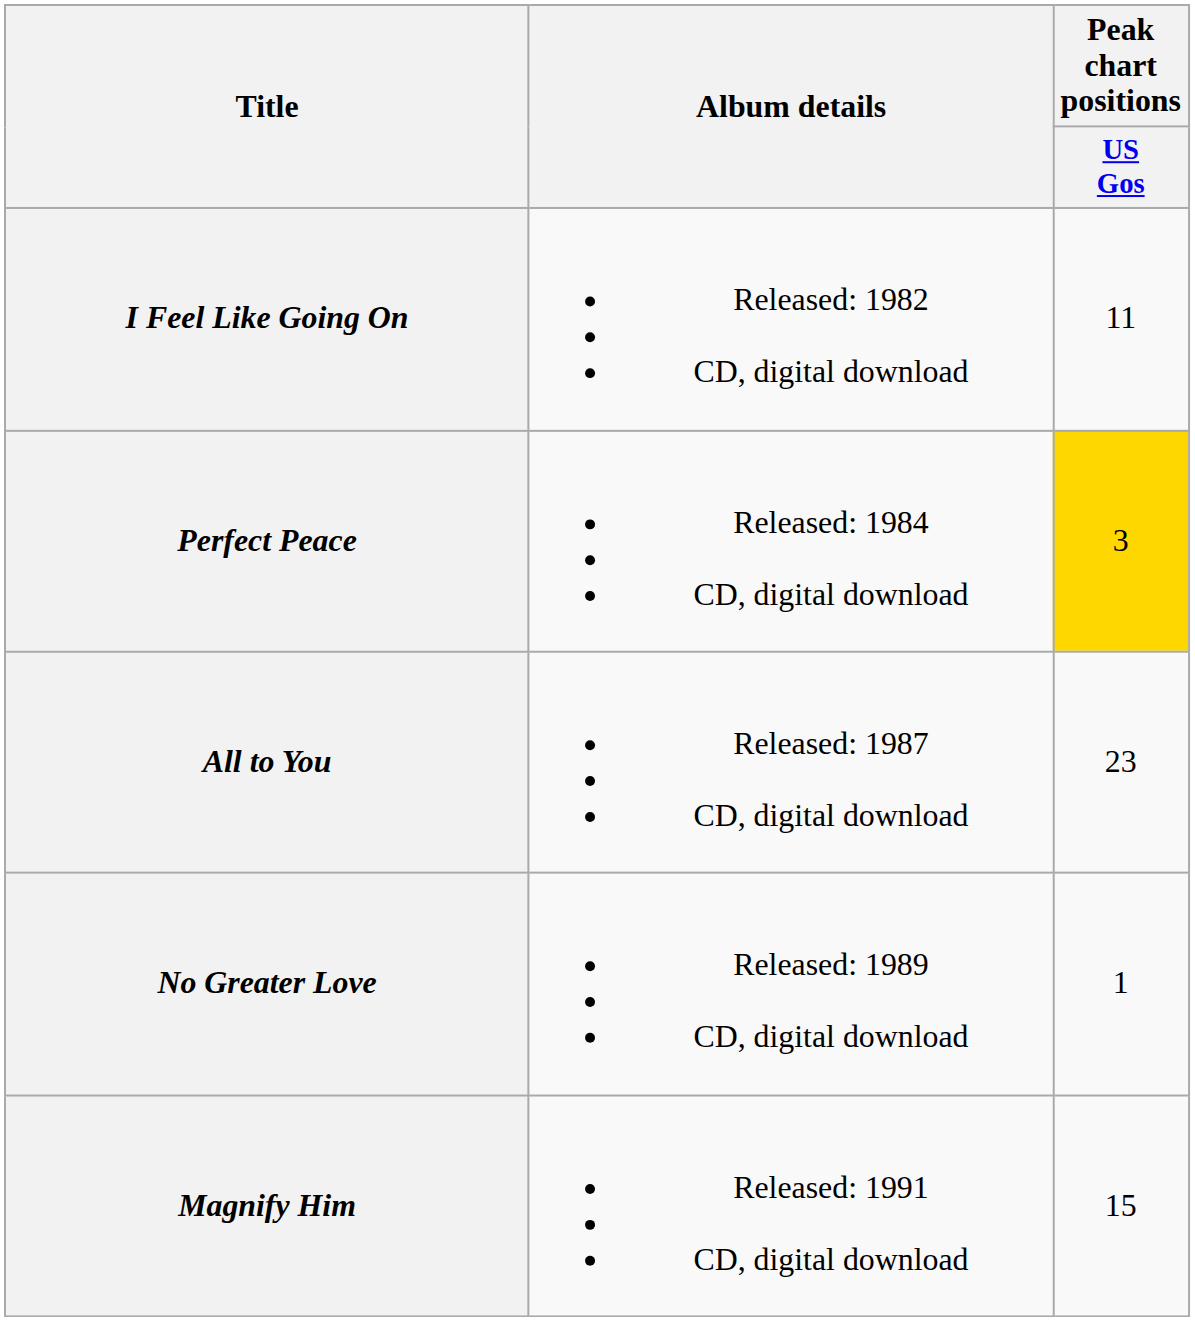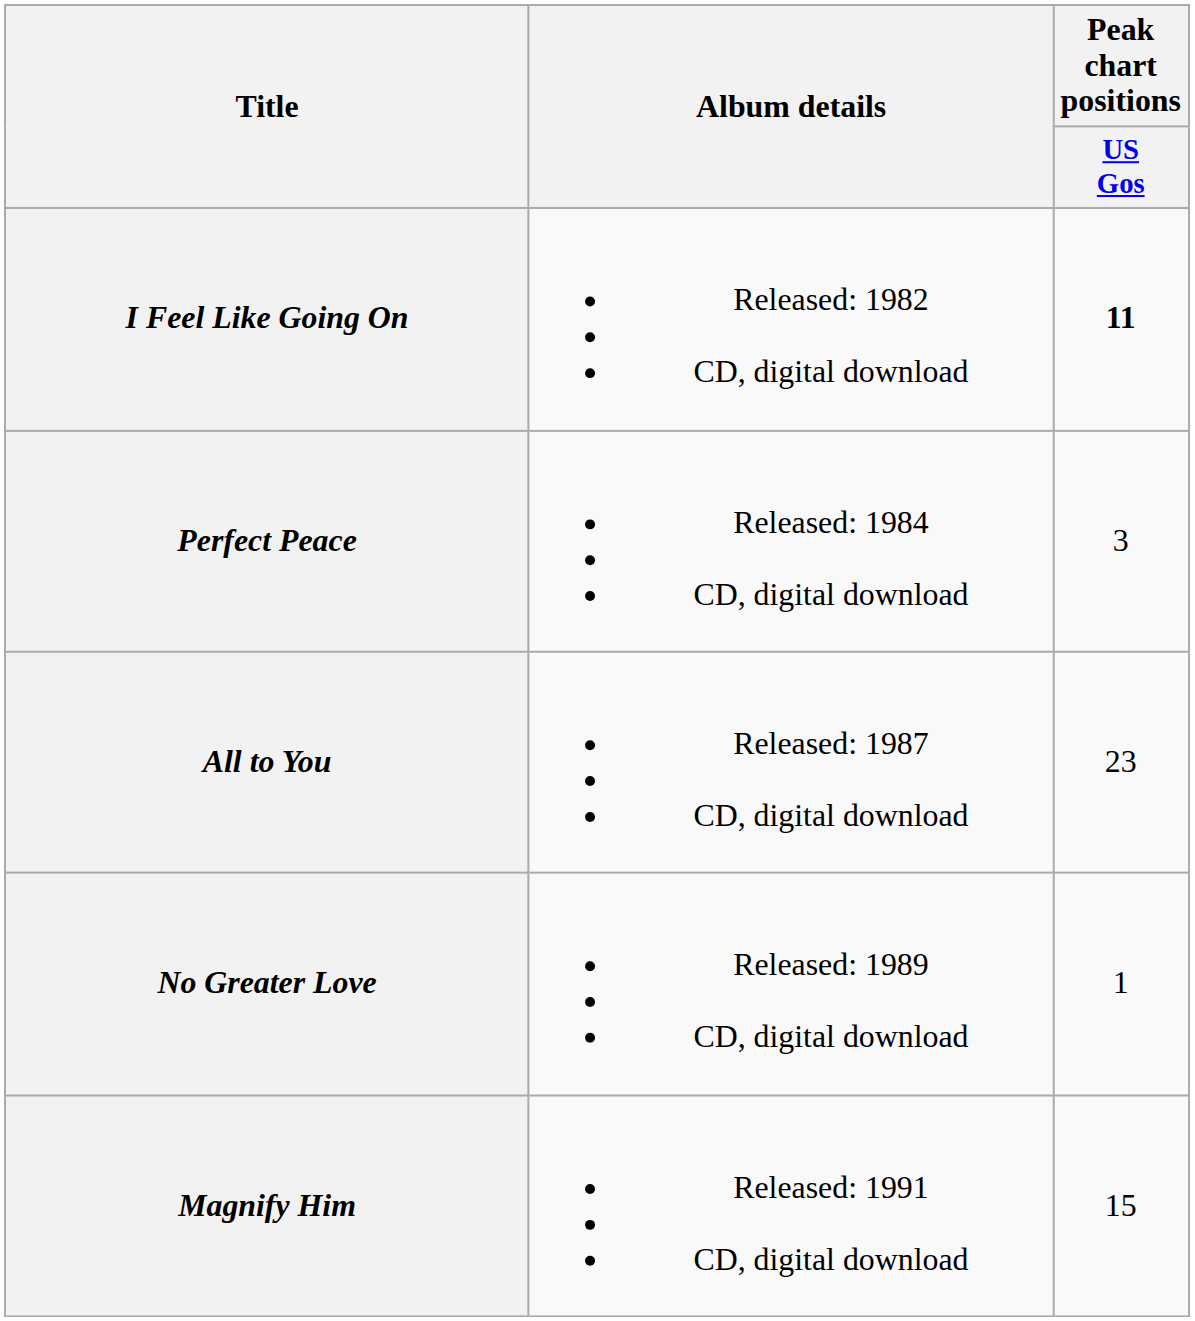(1121, 318) normal -> (1121, 318) bold
(1121, 540) gold background -> (1121, 540) no background
